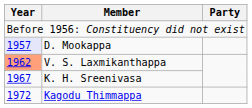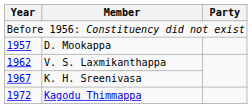(19, 46) lavender background -> (19, 46) no background
(19, 62) lightsalmon background -> (19, 62) no background
